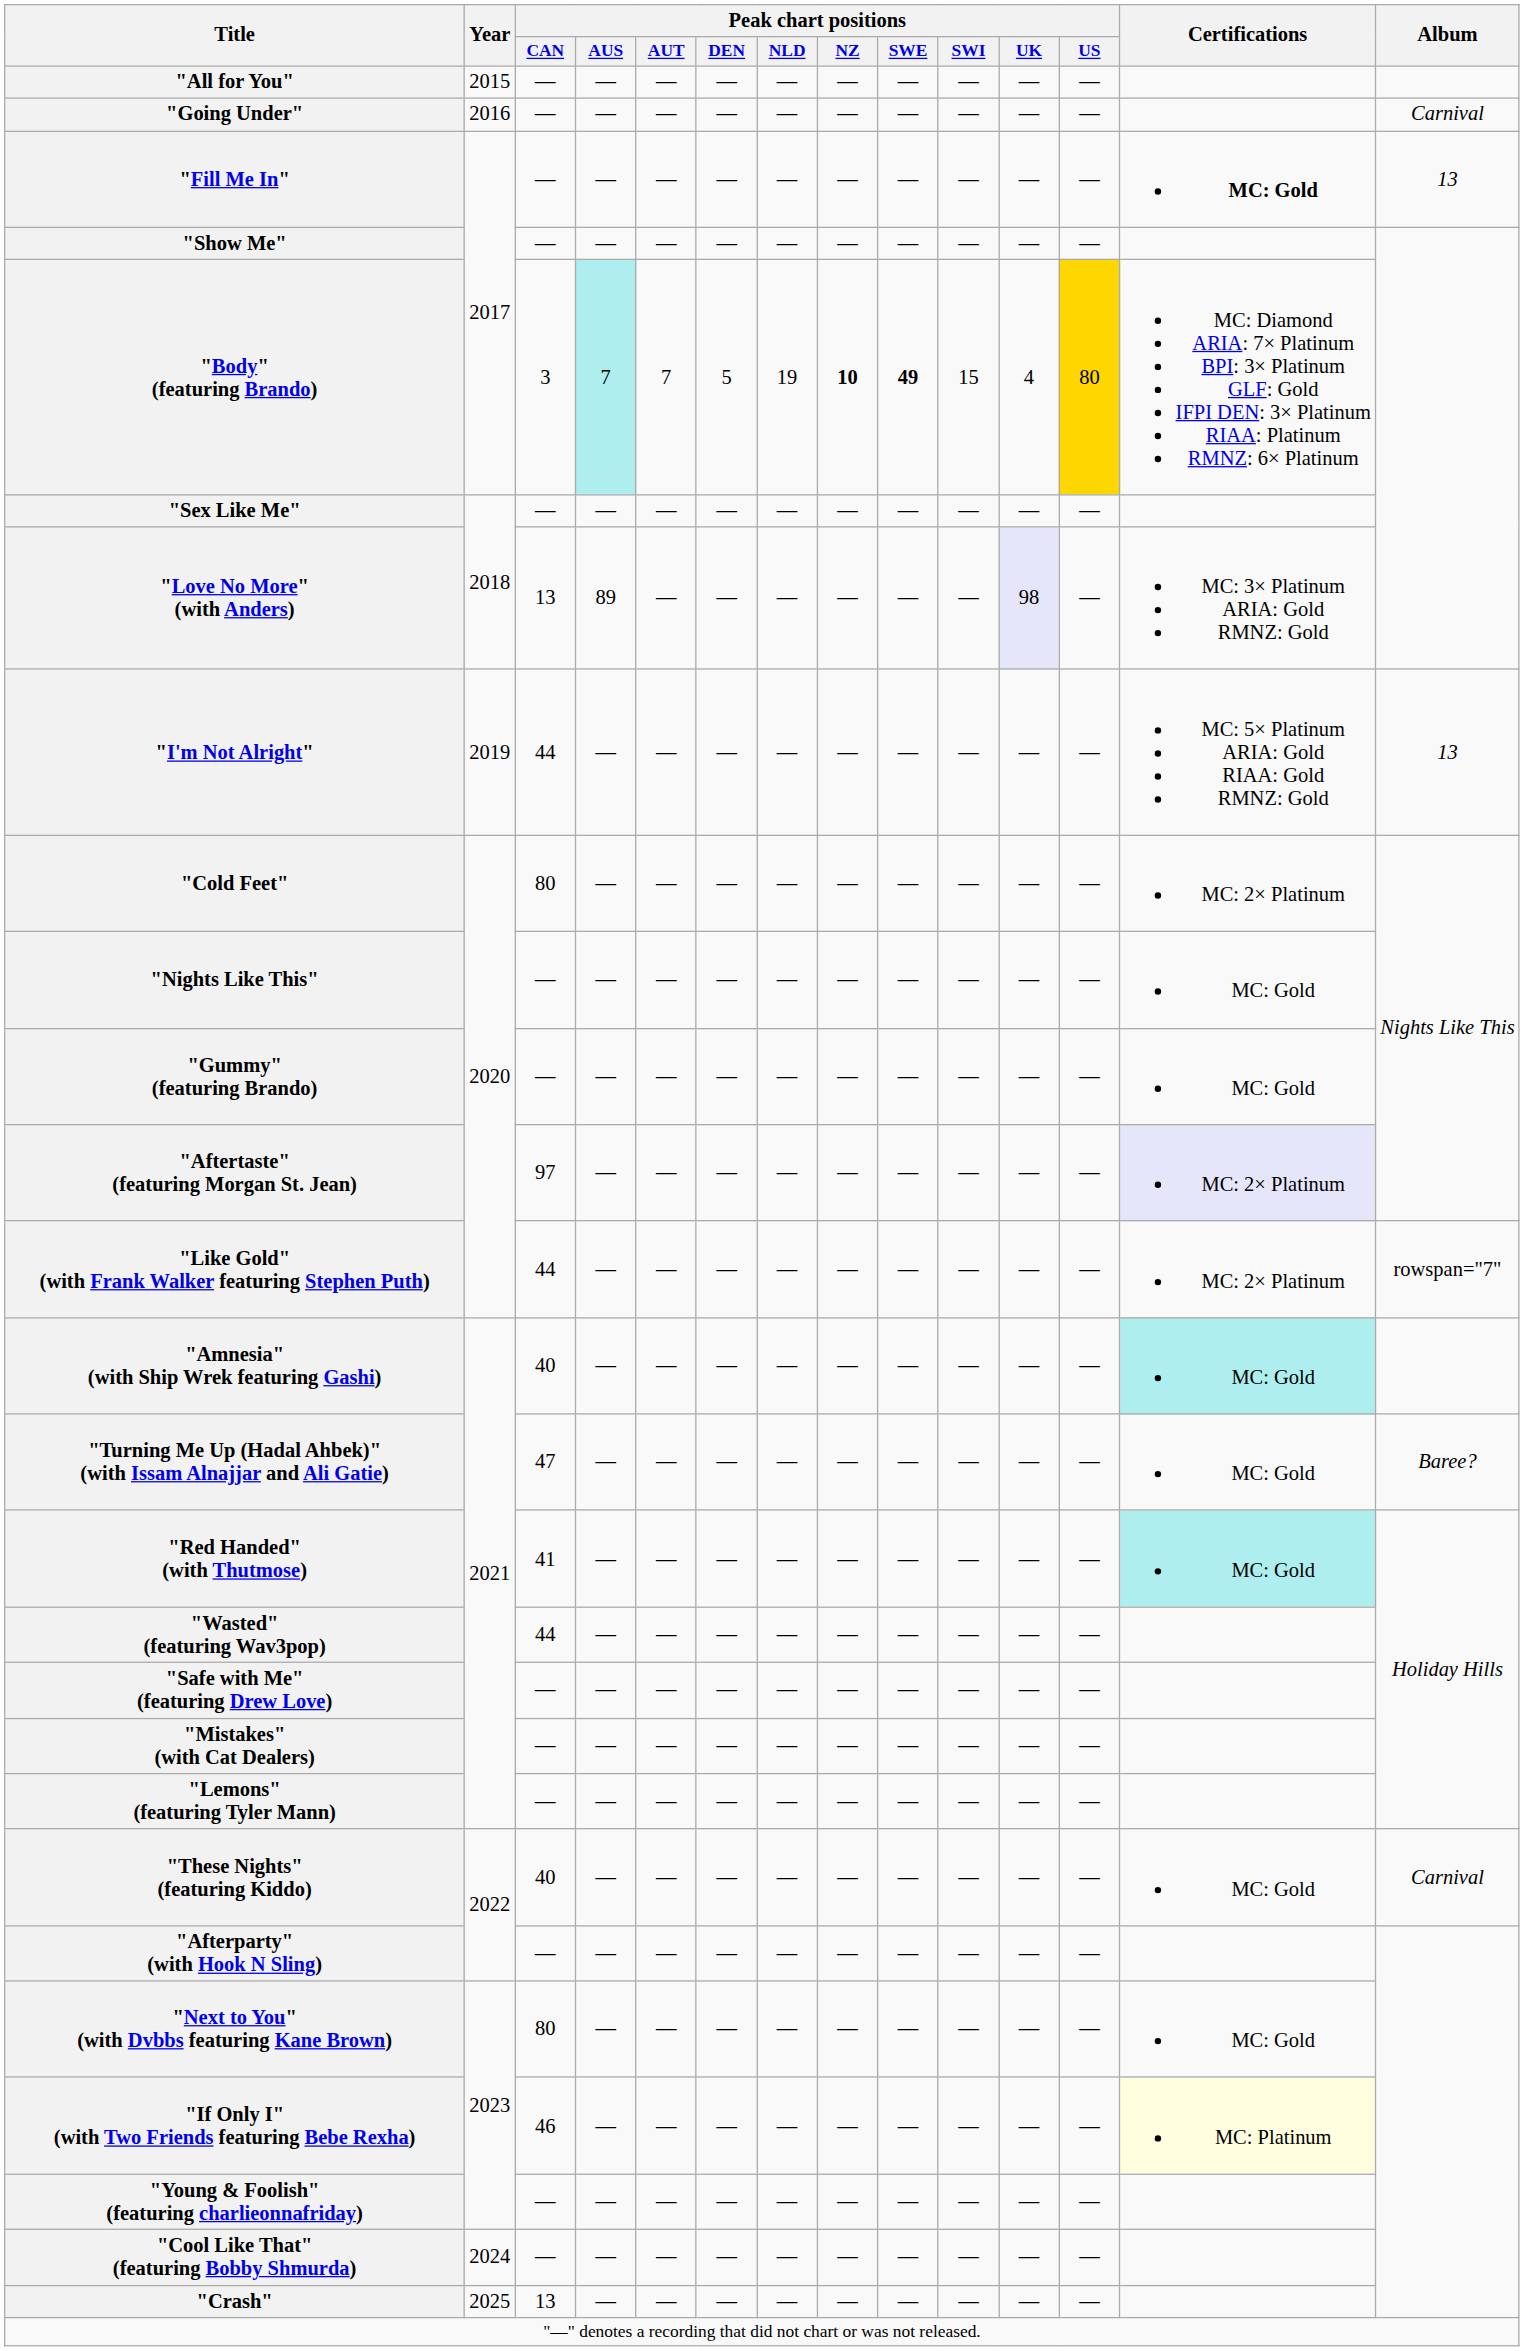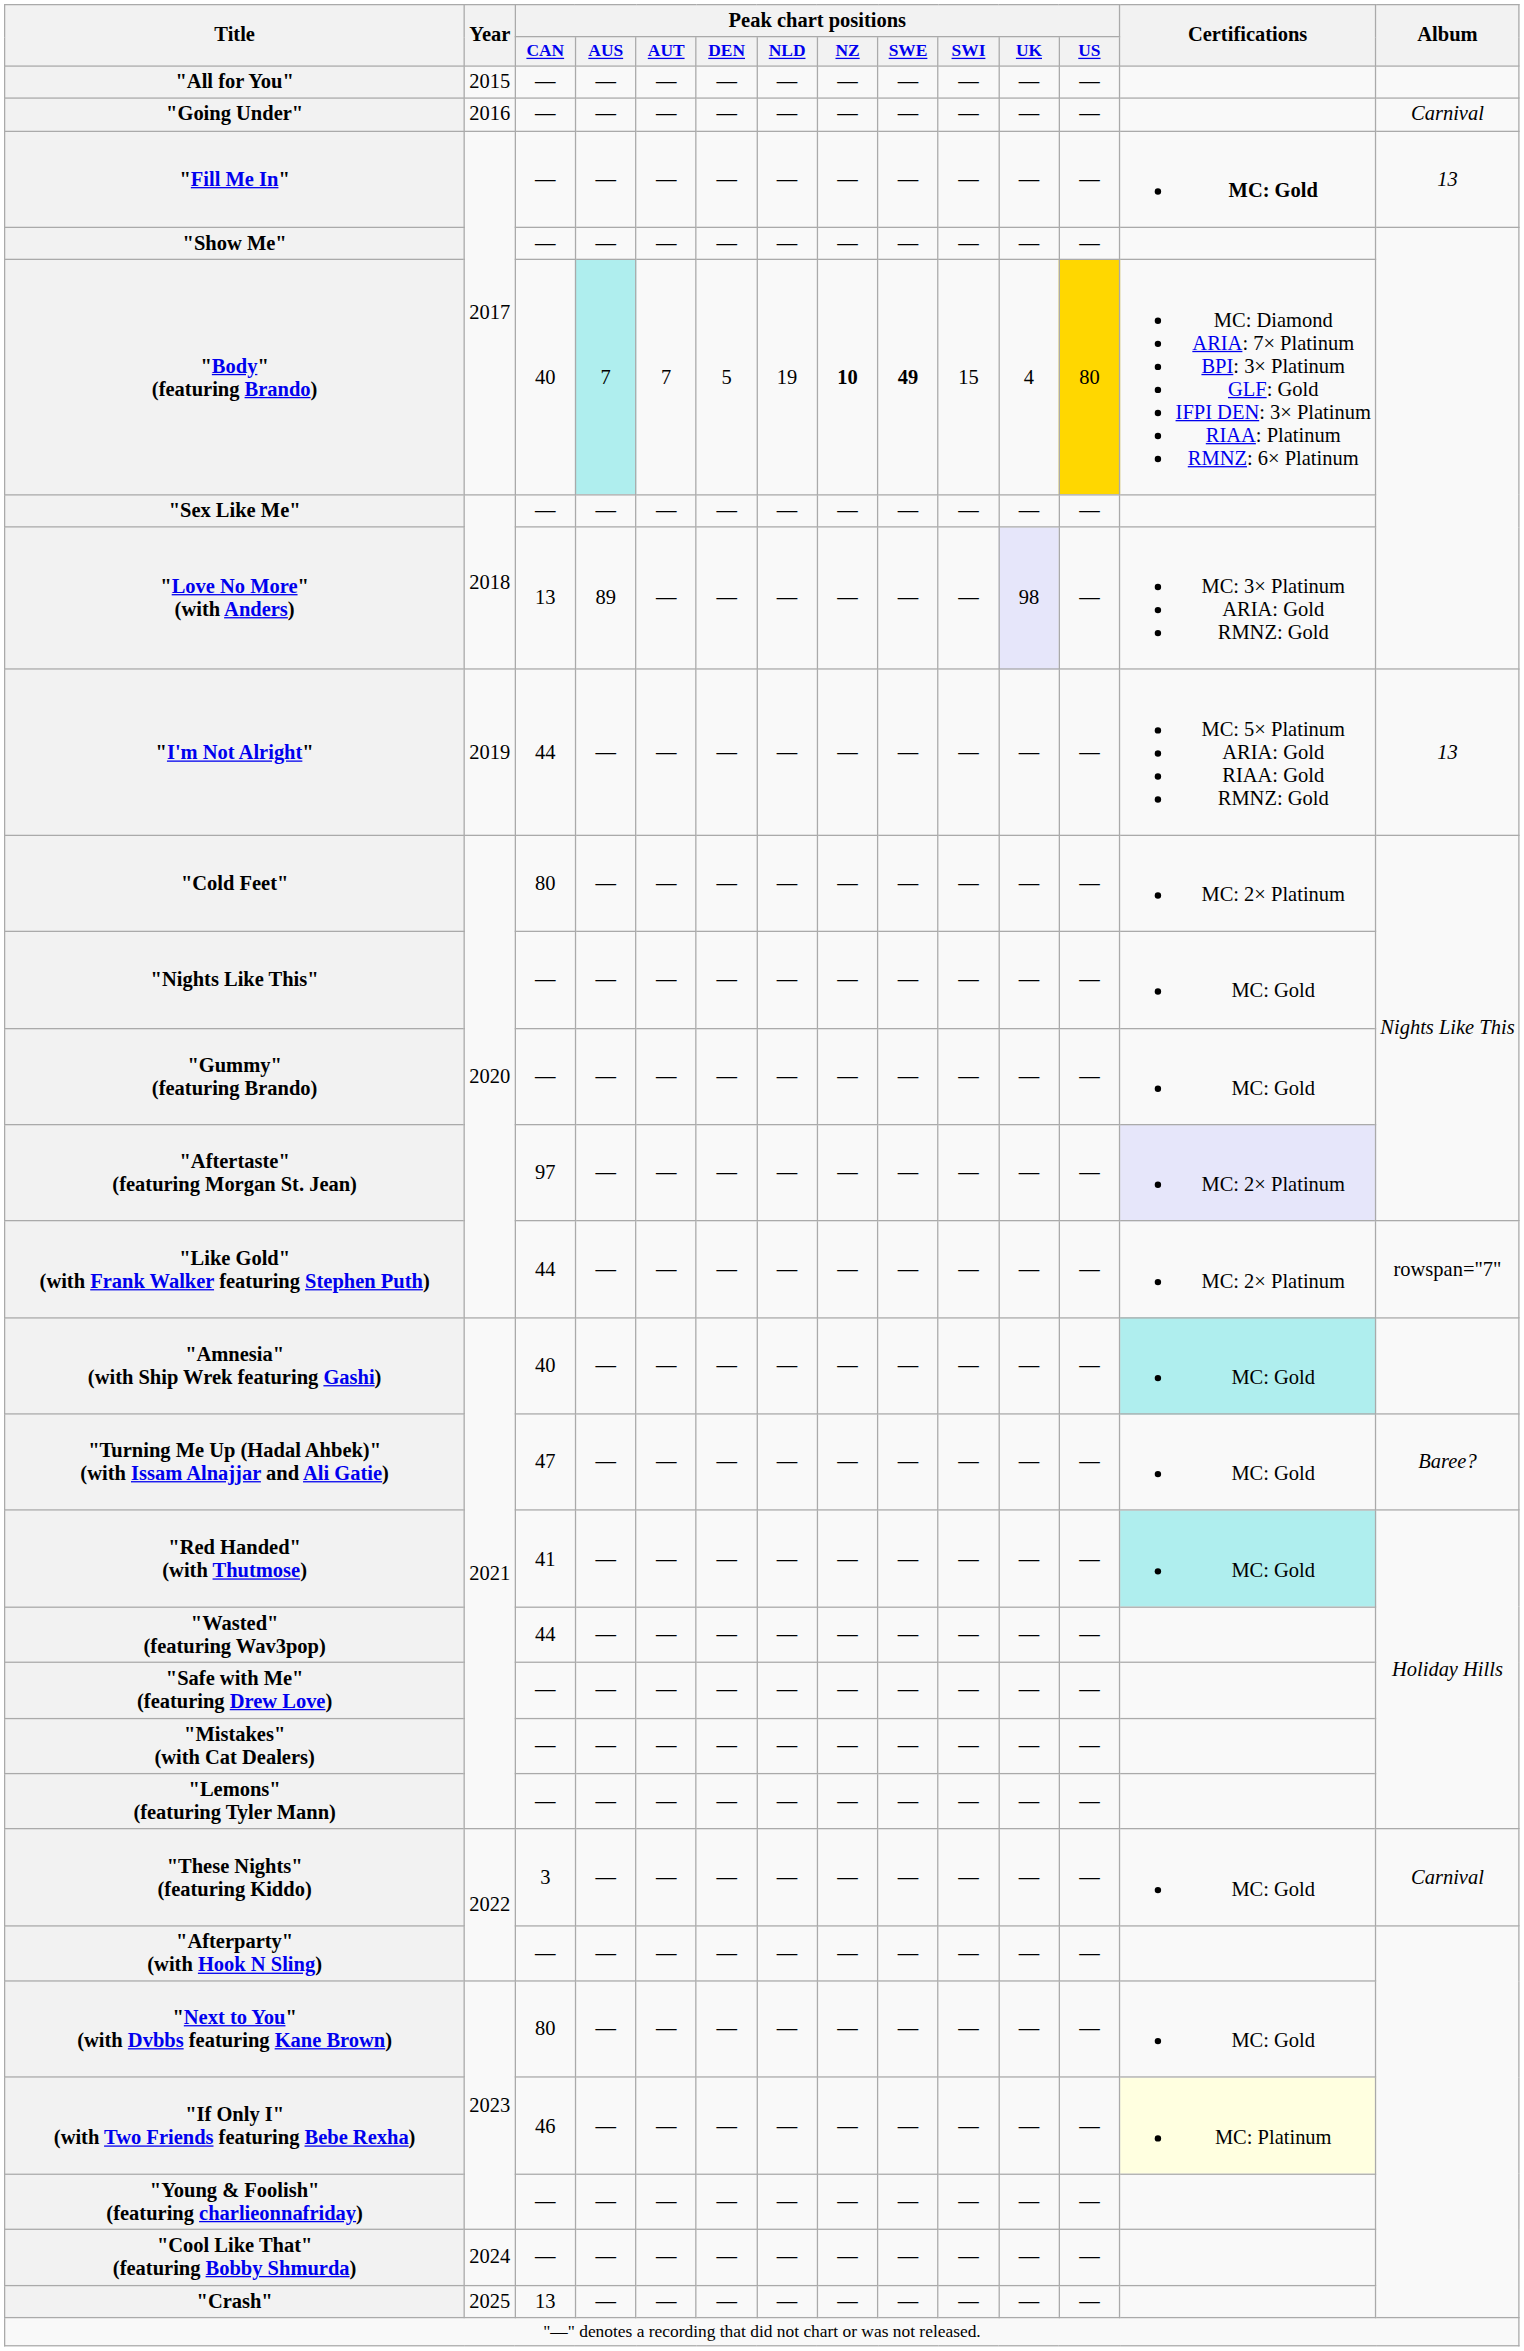(545, 376) 3 -> (545, 376) 40
(545, 1877) 40 -> (545, 1877) 3
